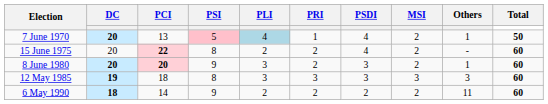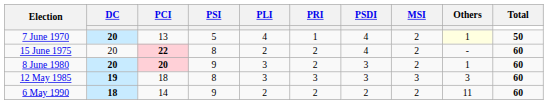(214, 37) pink background -> (214, 37) no background
(265, 37) lightblue background -> (265, 37) no background
(467, 37) no background -> (467, 37) lightyellow background
